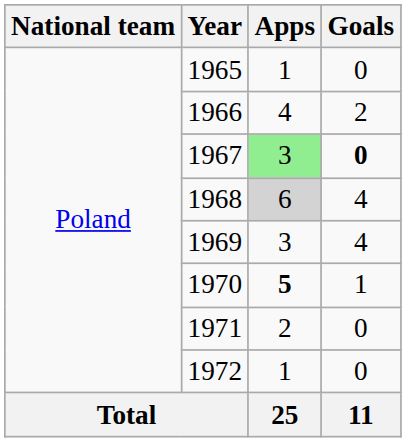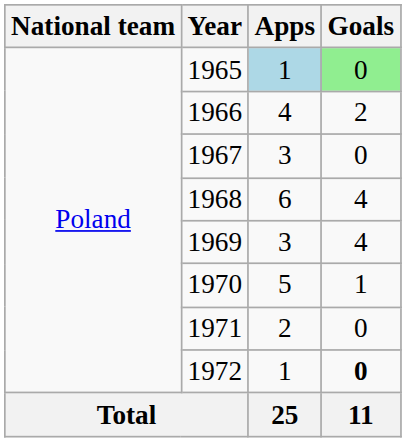(285, 69) no background -> (285, 69) lightblue background
(361, 69) no background -> (361, 69) lightgreen background
(285, 155) lightgreen background -> (285, 155) no background
(361, 155) bold -> (361, 155) normal
(285, 198) lightgrey background -> (285, 198) no background
(285, 284) bold -> (285, 284) normal
(361, 371) normal -> (361, 371) bold
